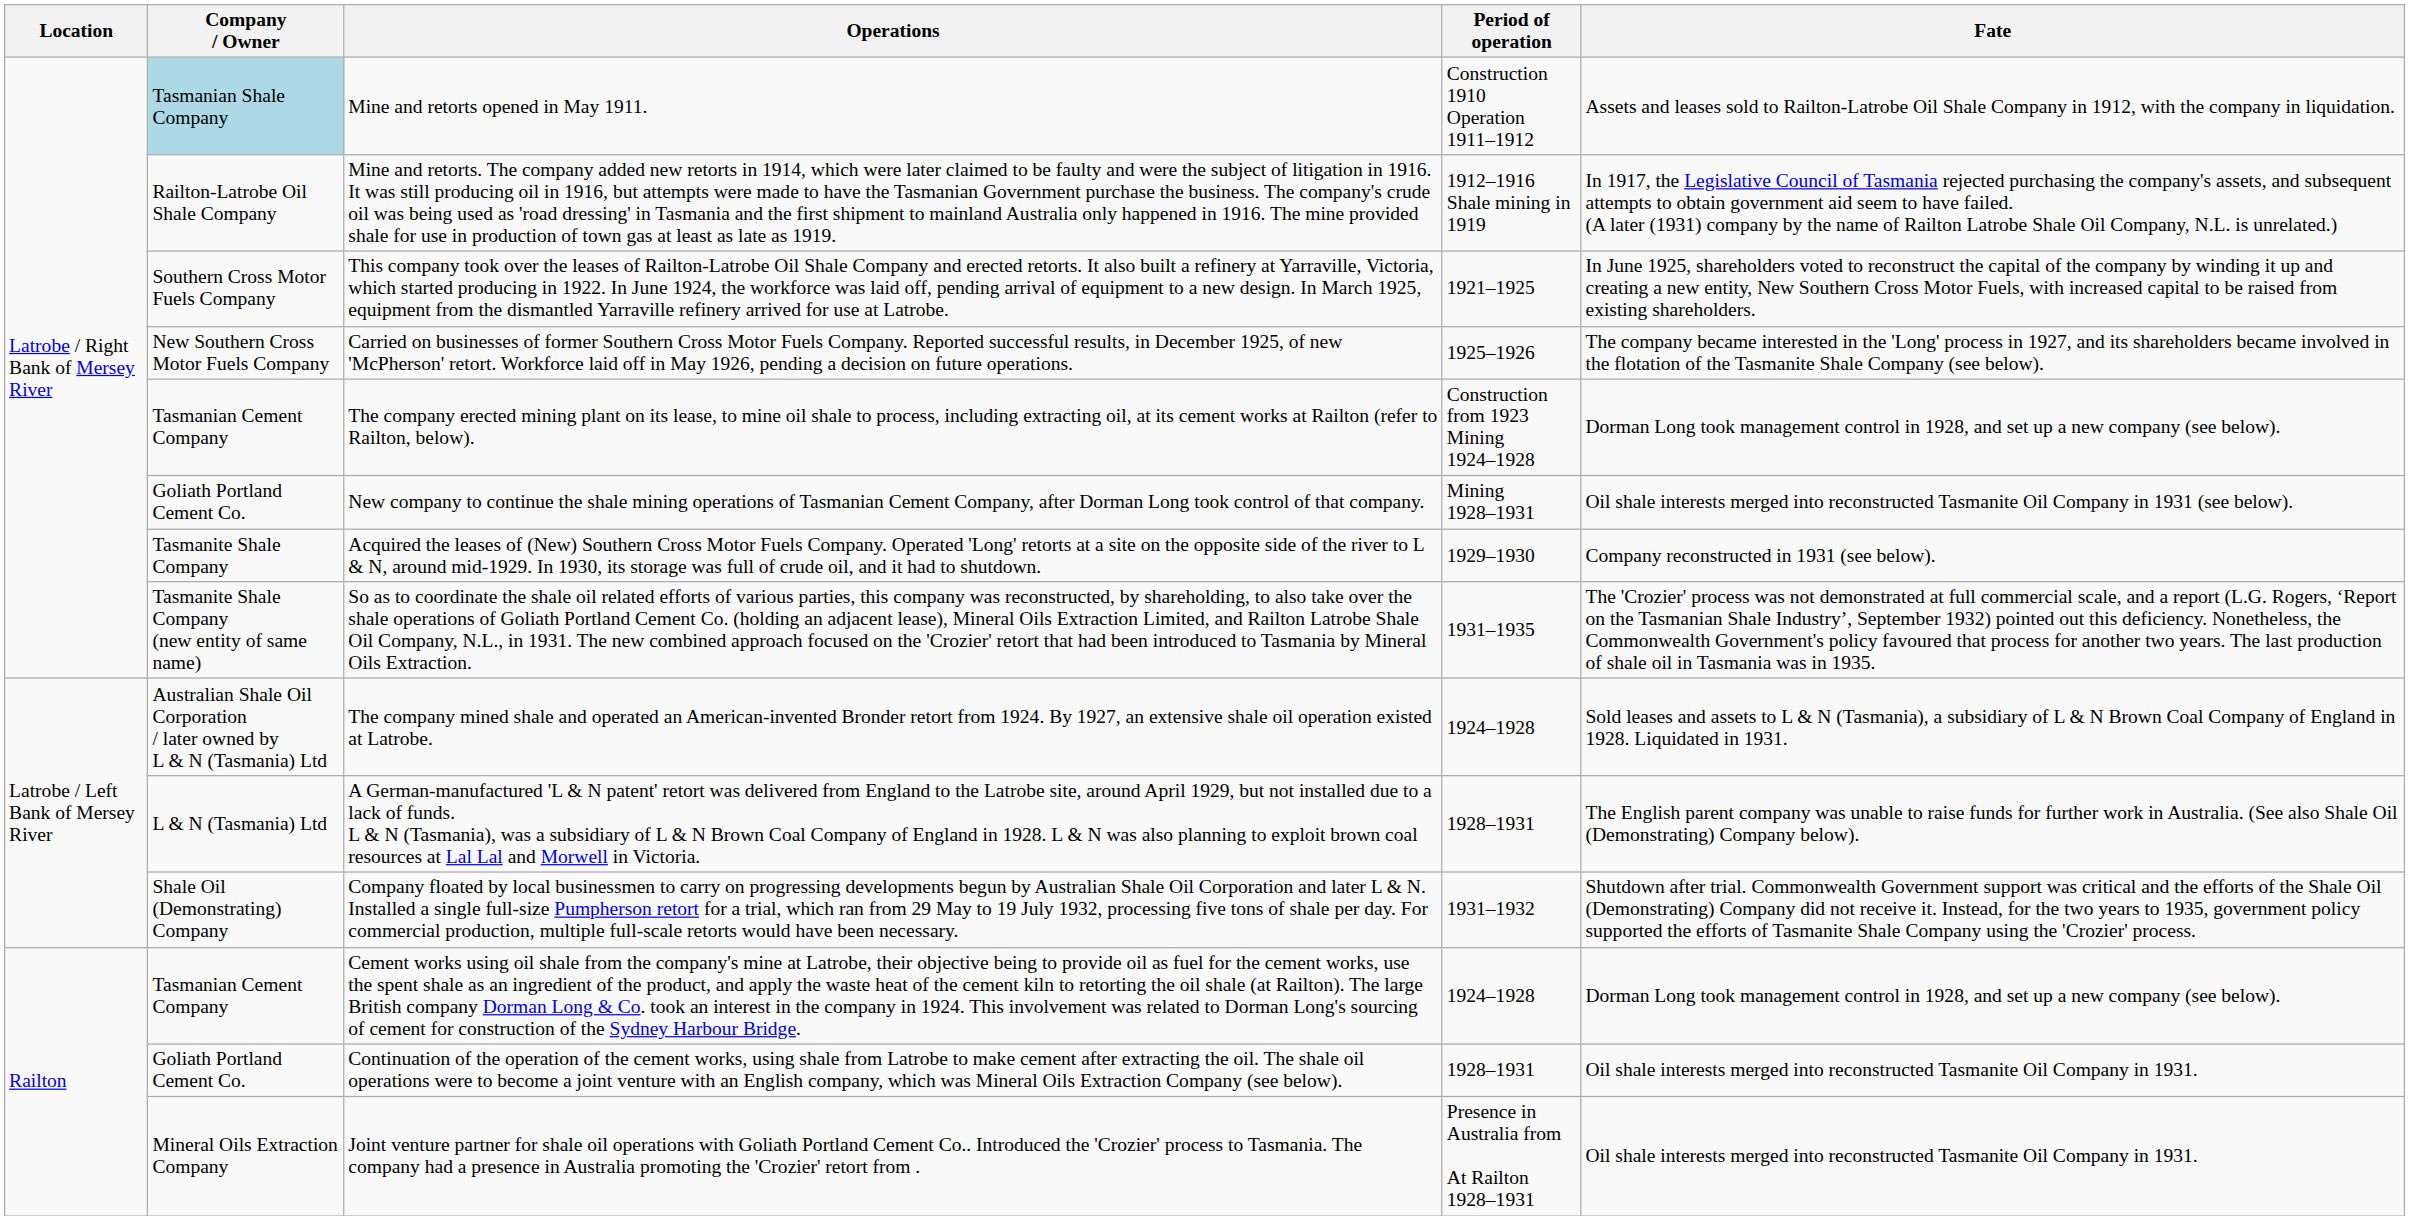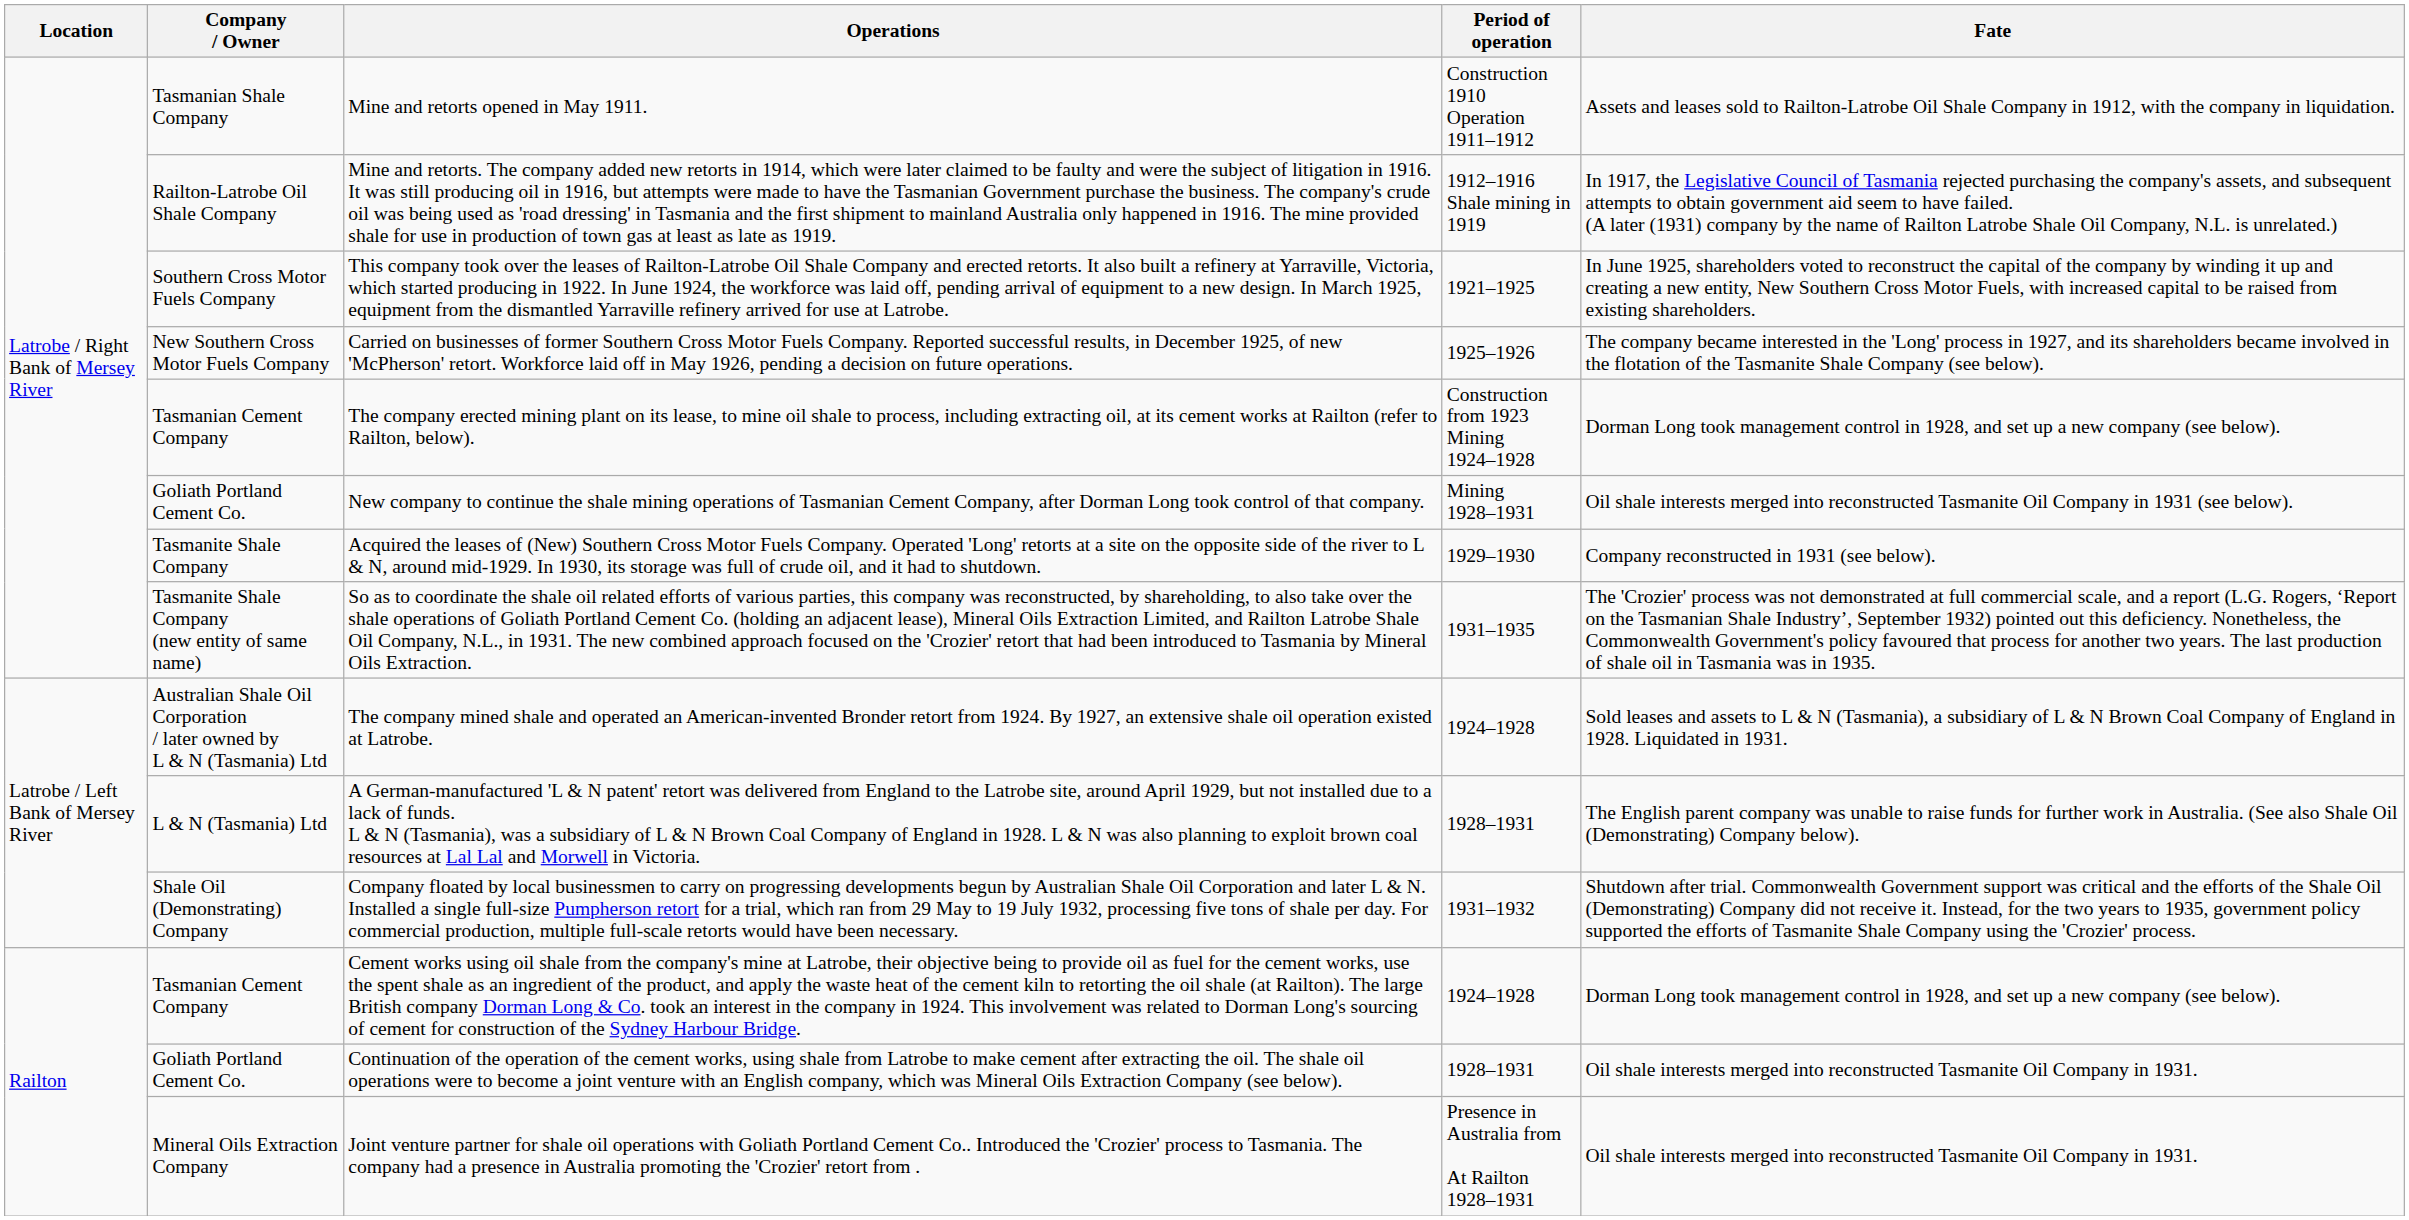(219, 105) lightblue background -> (219, 105) no background
